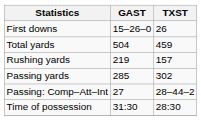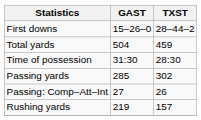(161, 29) 26 -> (175, 29) 28–44–2
rows swapped: (38, 60) <-> (49, 107)
(175, 91) 28–44–2 -> (161, 91) 26
